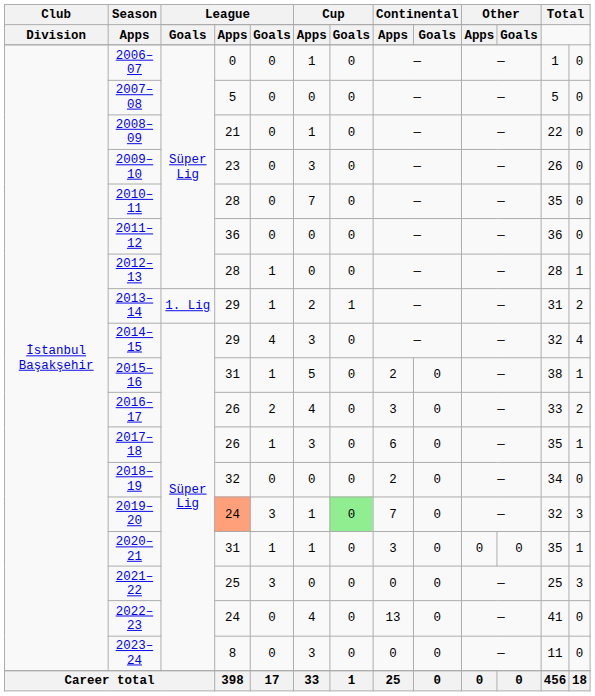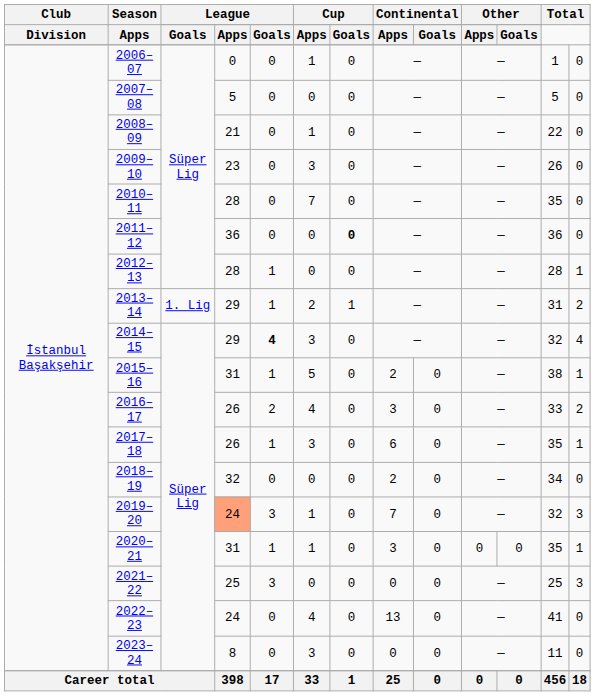(351, 236) normal -> (351, 236) bold
(272, 340) normal -> (272, 340) bold
(351, 514) lightgreen background -> (351, 514) no background
